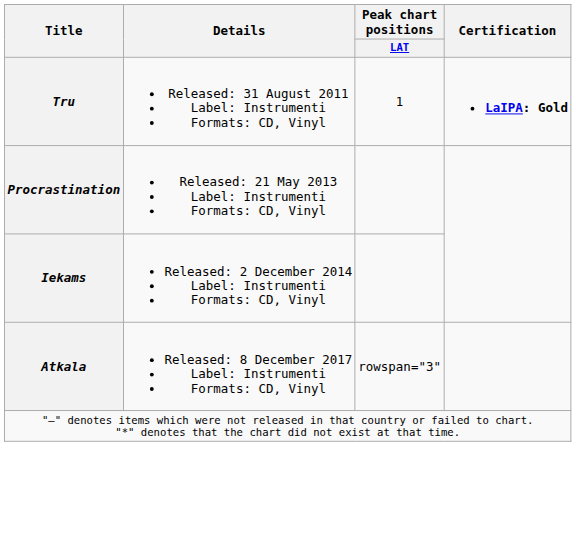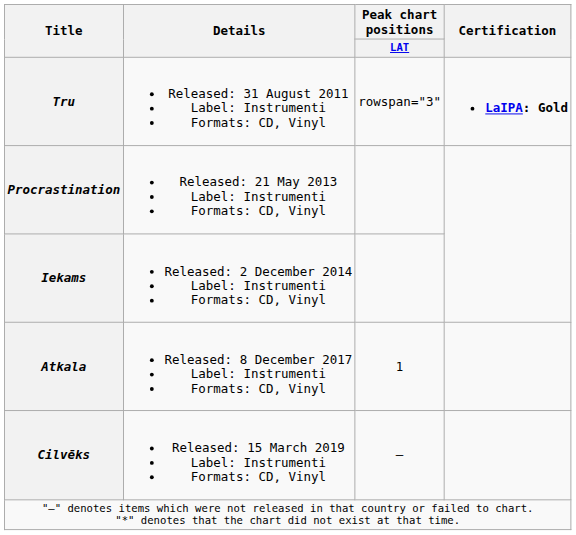(400, 101) 1 -> (400, 101) rowspan="3"
(400, 367) rowspan="3" -> (400, 367) 1
+ row: (64, 455)
